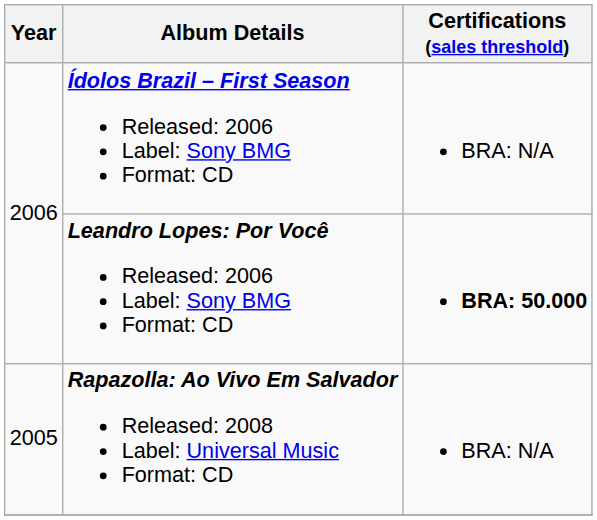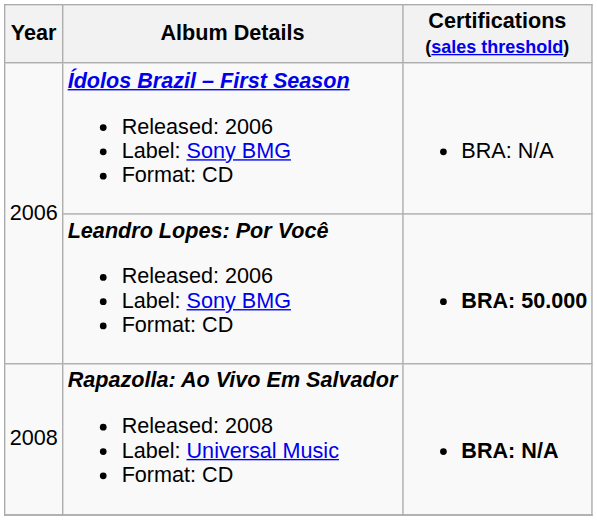(34, 438) 2005 -> (34, 438) 2008
(497, 451) normal -> (497, 451) bold
